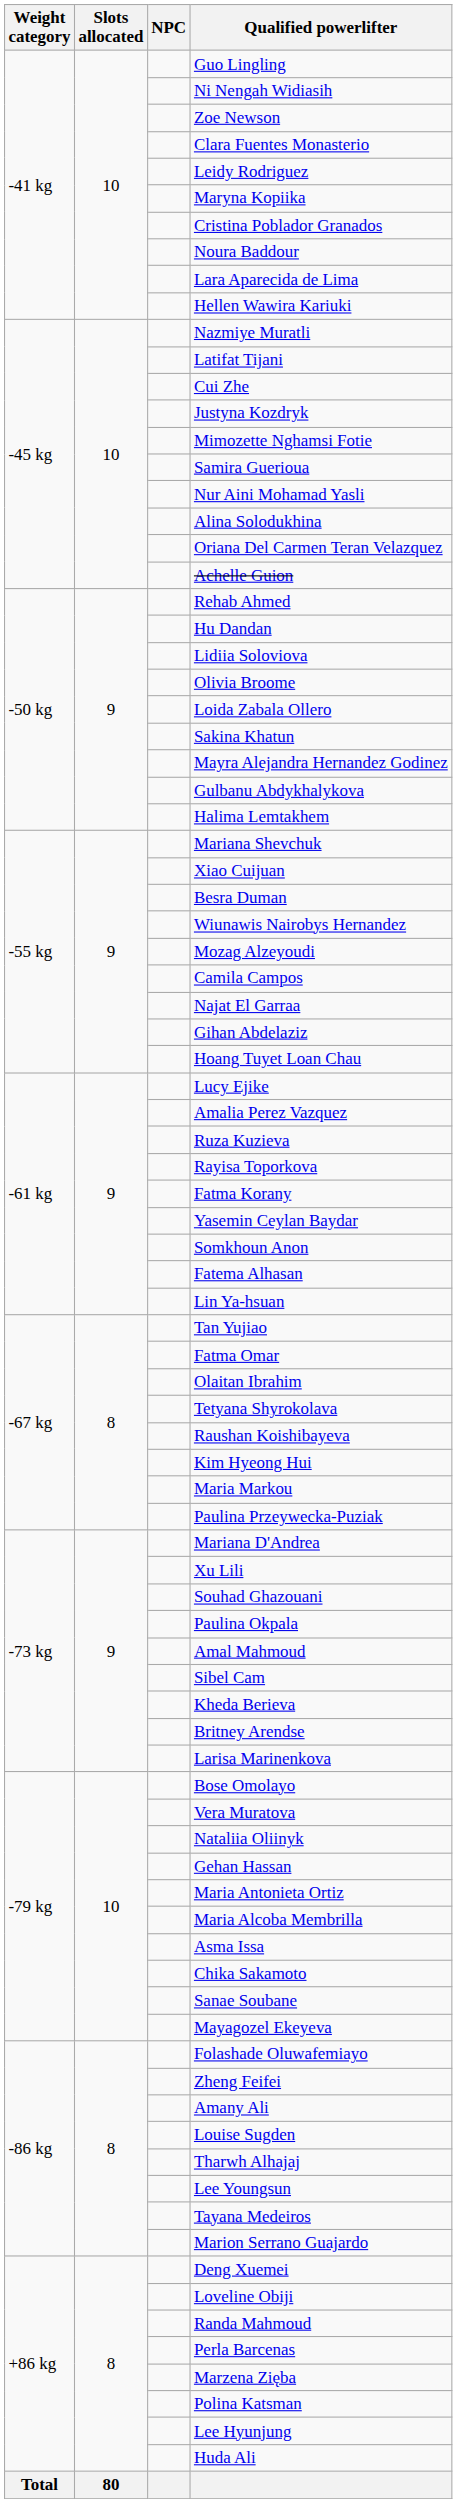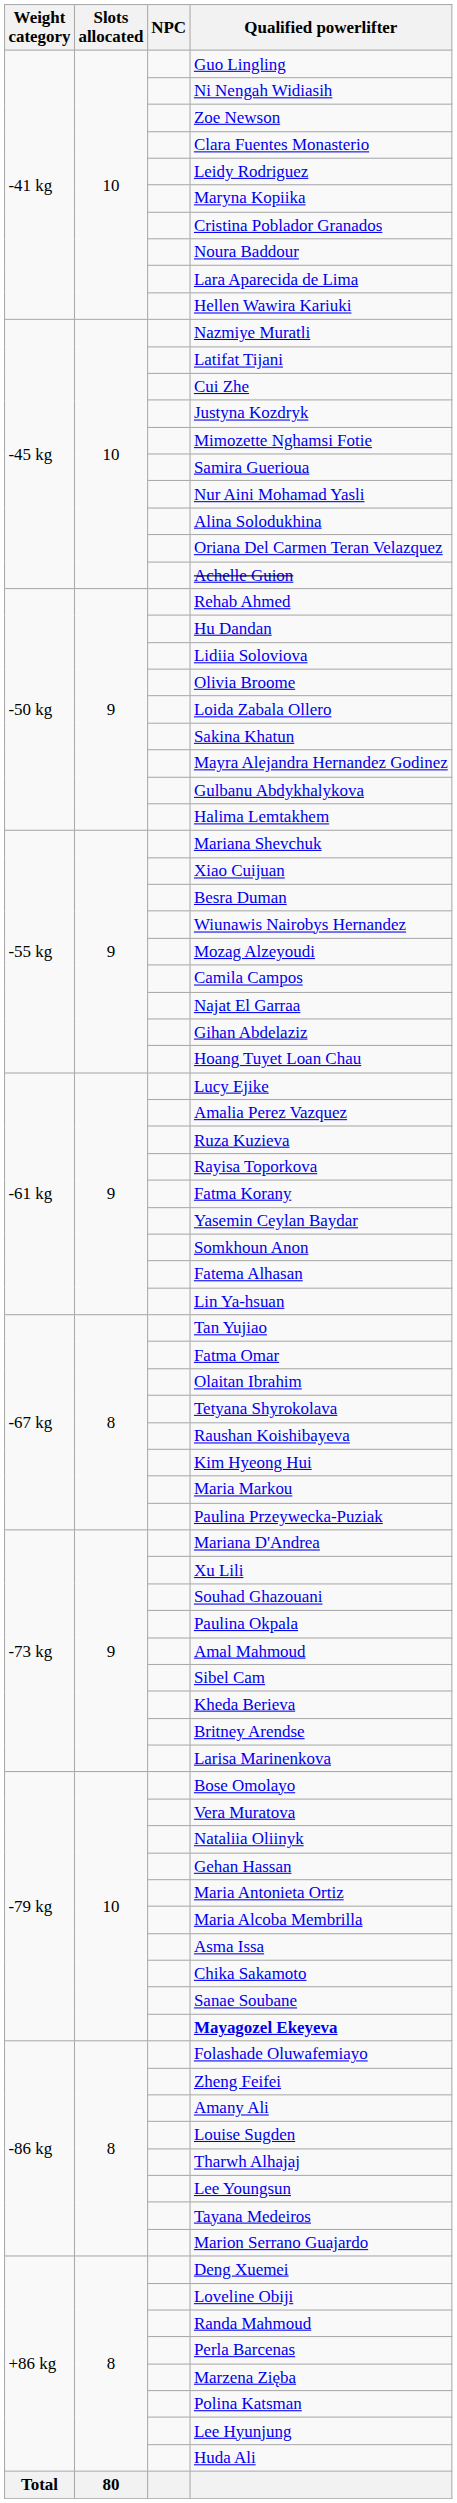(263, 2027) normal -> (266, 2027) bold
